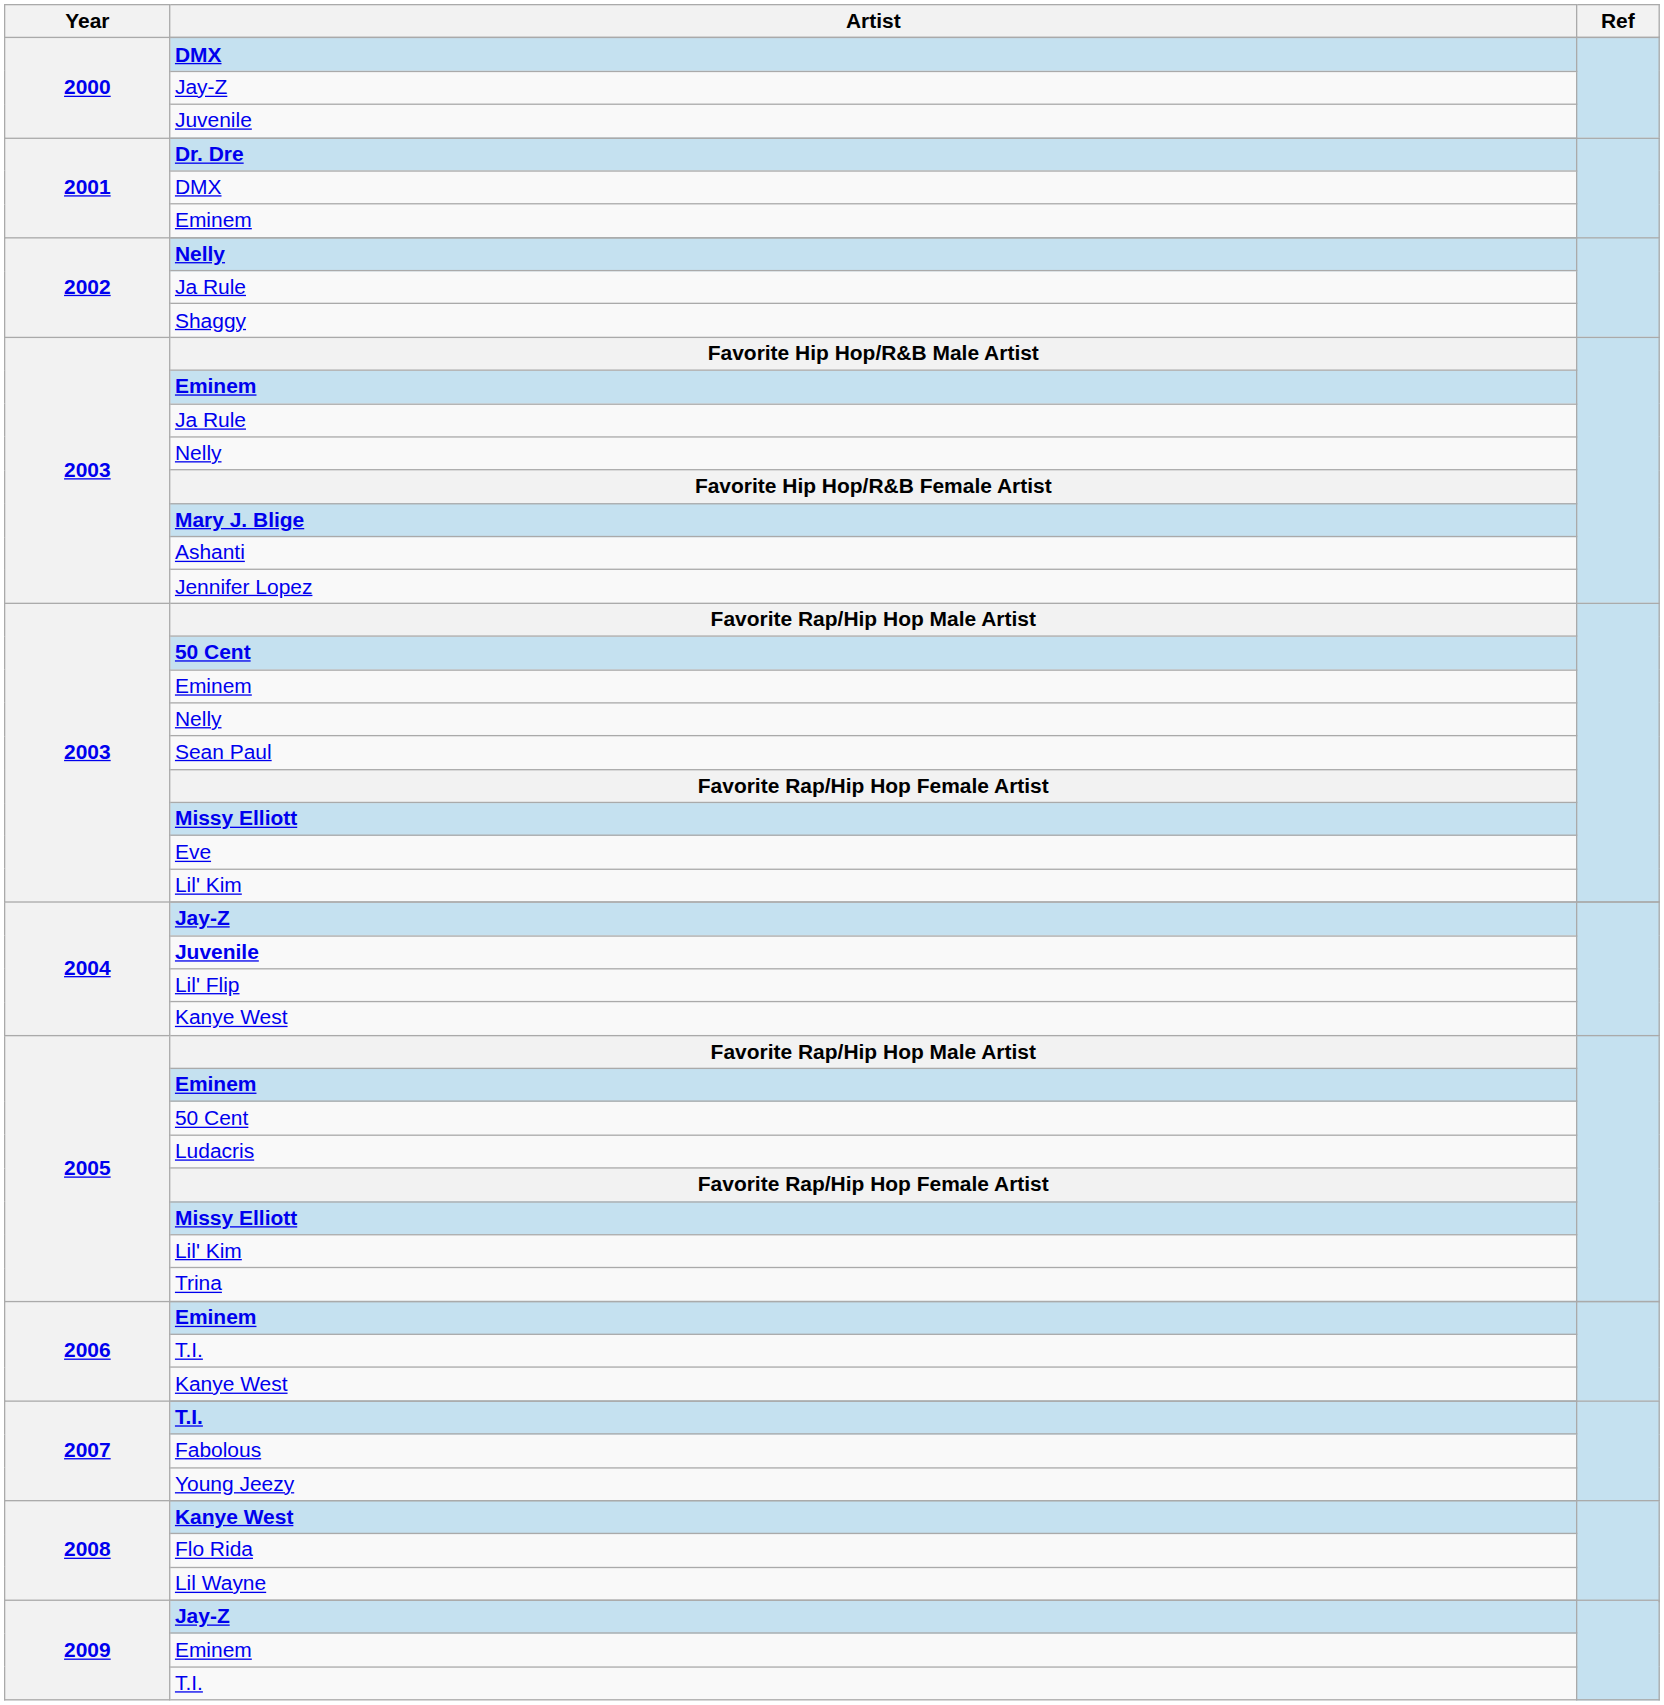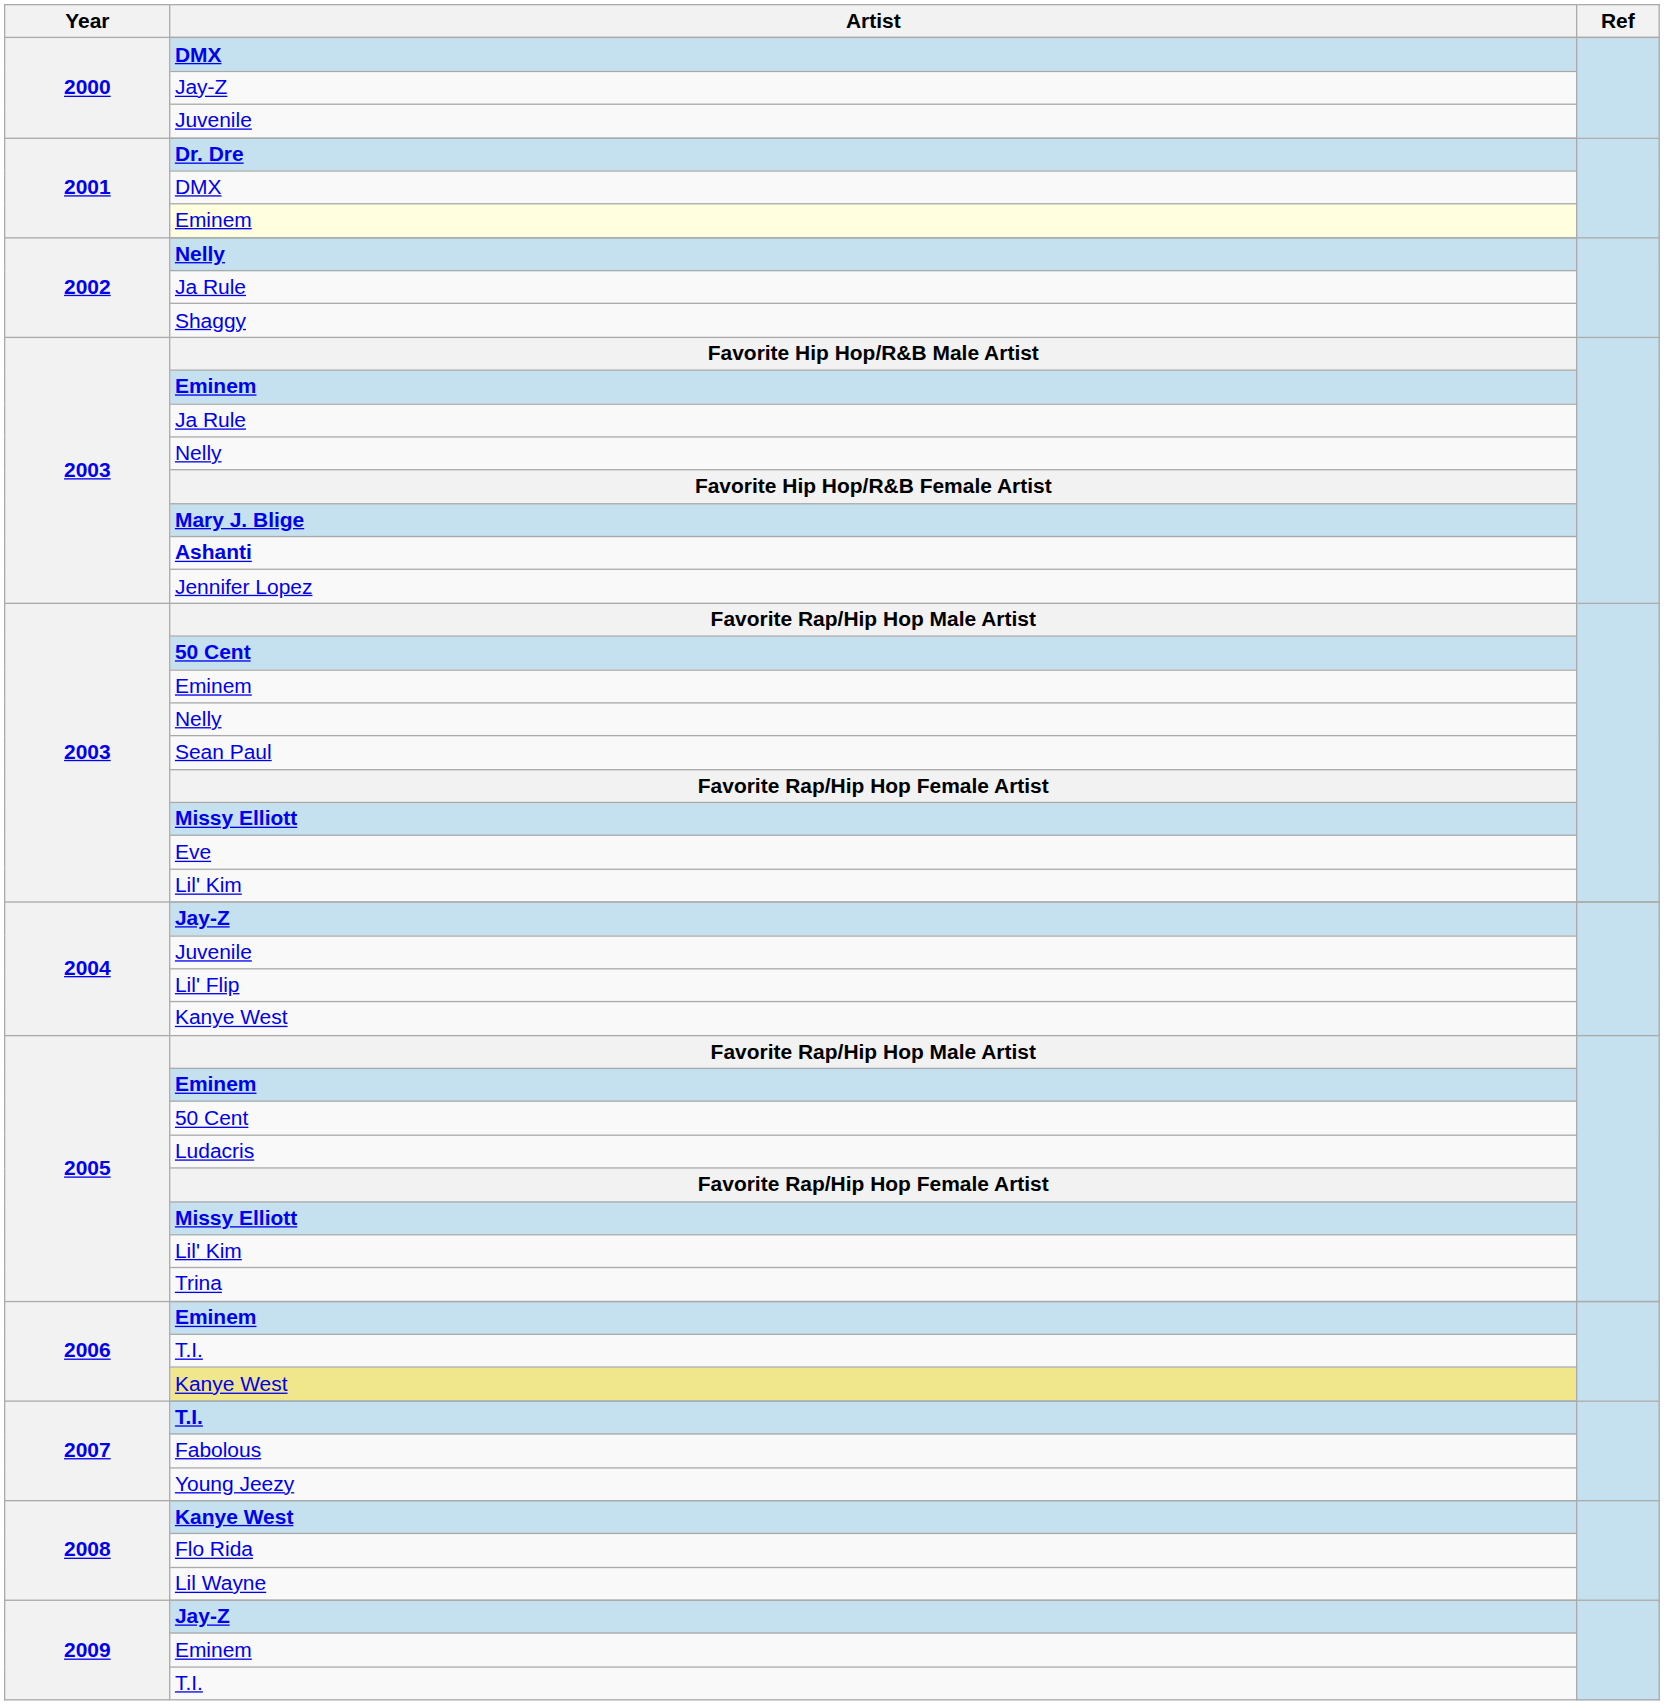(213, 220) no background -> (213, 220) lightyellow background
(210, 552) normal -> (213, 552) bold
(217, 951) bold -> (213, 951) normal
(231, 1384) no background -> (231, 1384) khaki background
